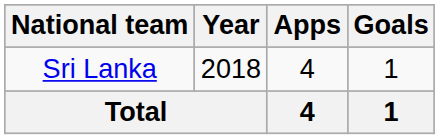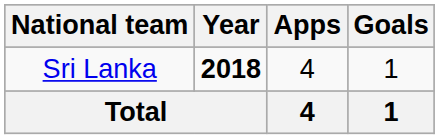(231, 68) normal -> (231, 68) bold
